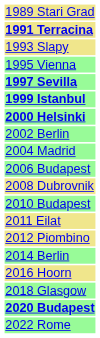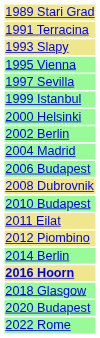(49, 29) bold -> (47, 29) normal
(41, 82) bold -> (40, 82) normal
(45, 99) bold -> (43, 99) normal
(45, 116) bold -> (43, 116) normal
(38, 273) normal -> (40, 273) bold
(50, 308) bold -> (48, 308) normal
